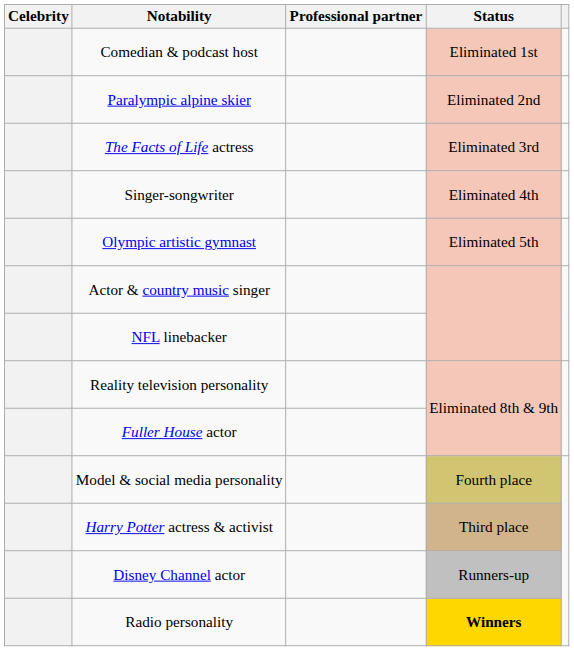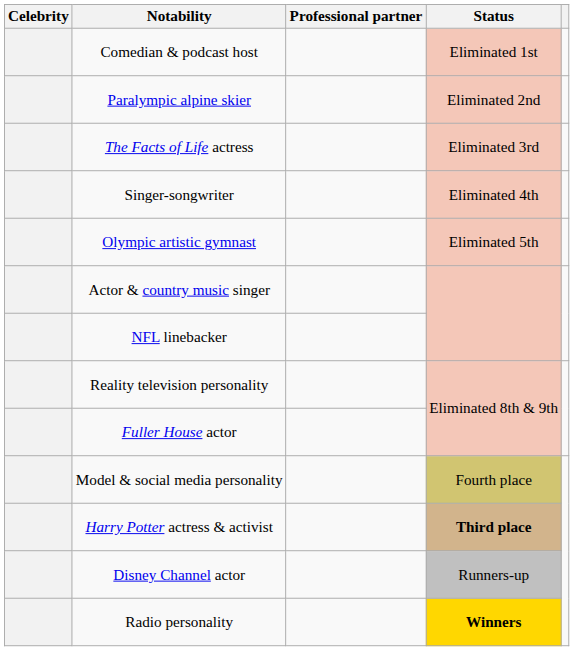(494, 527) normal -> (494, 527) bold
